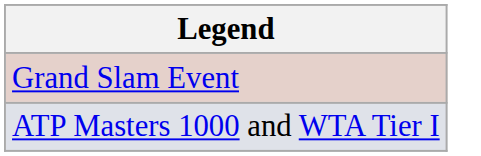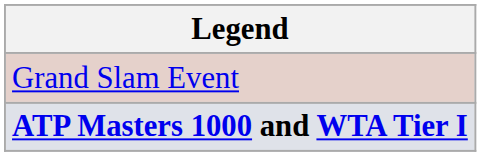(226, 126) normal -> (240, 126) bold
